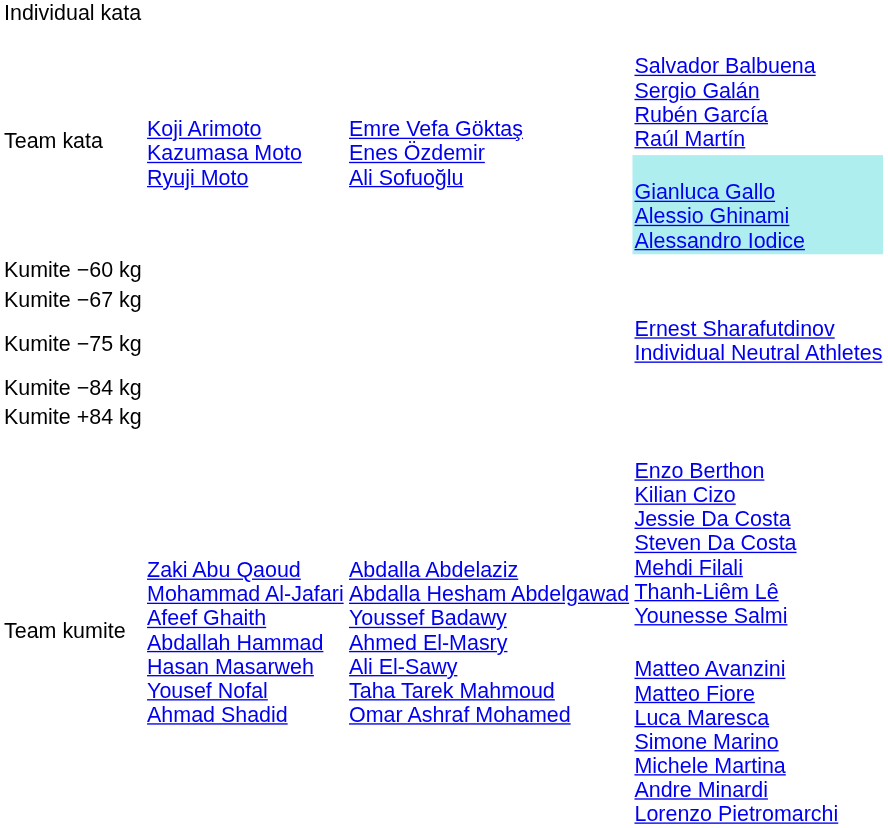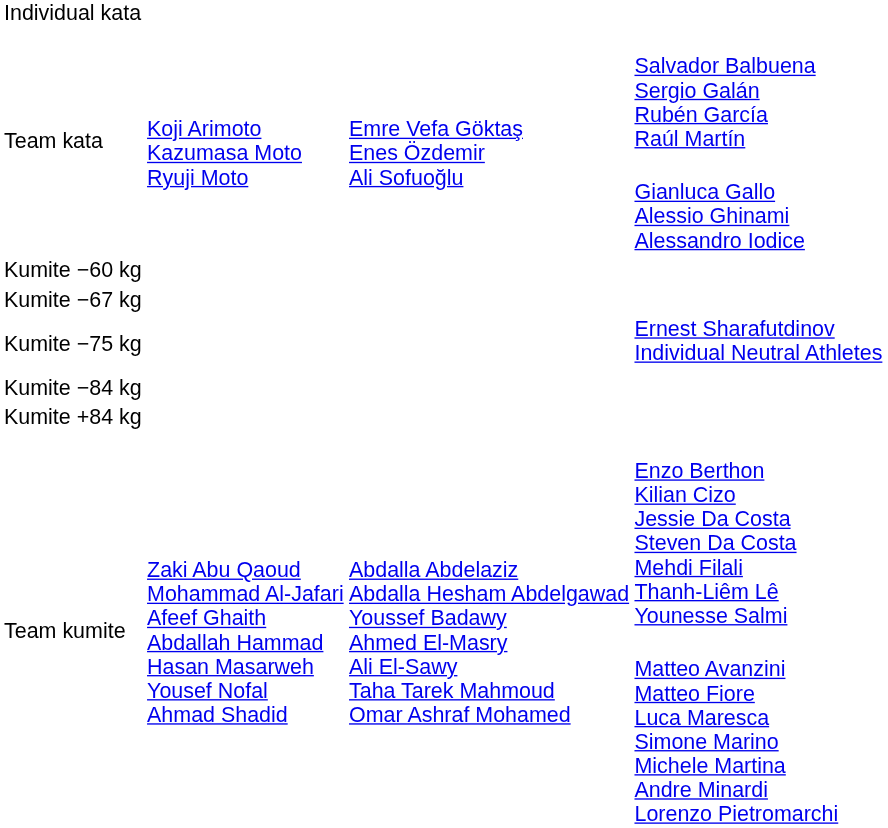(720, 216) paleturquoise background -> (720, 216) no background
